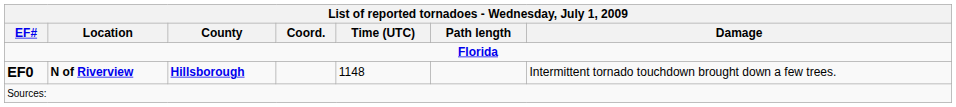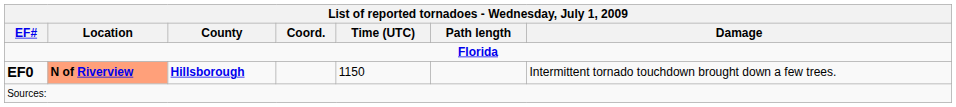(92, 72) no background -> (92, 72) lightsalmon background
(352, 72) 1148 -> (352, 72) 1150
